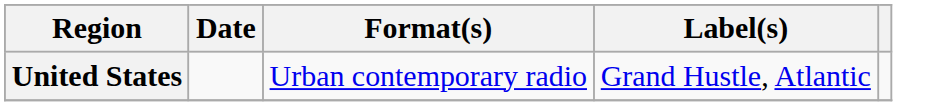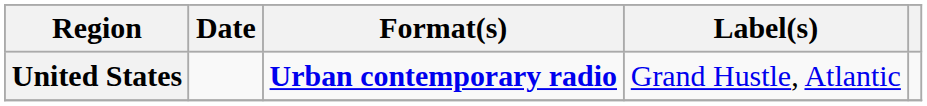(428, 75) normal -> (443, 75) bold
